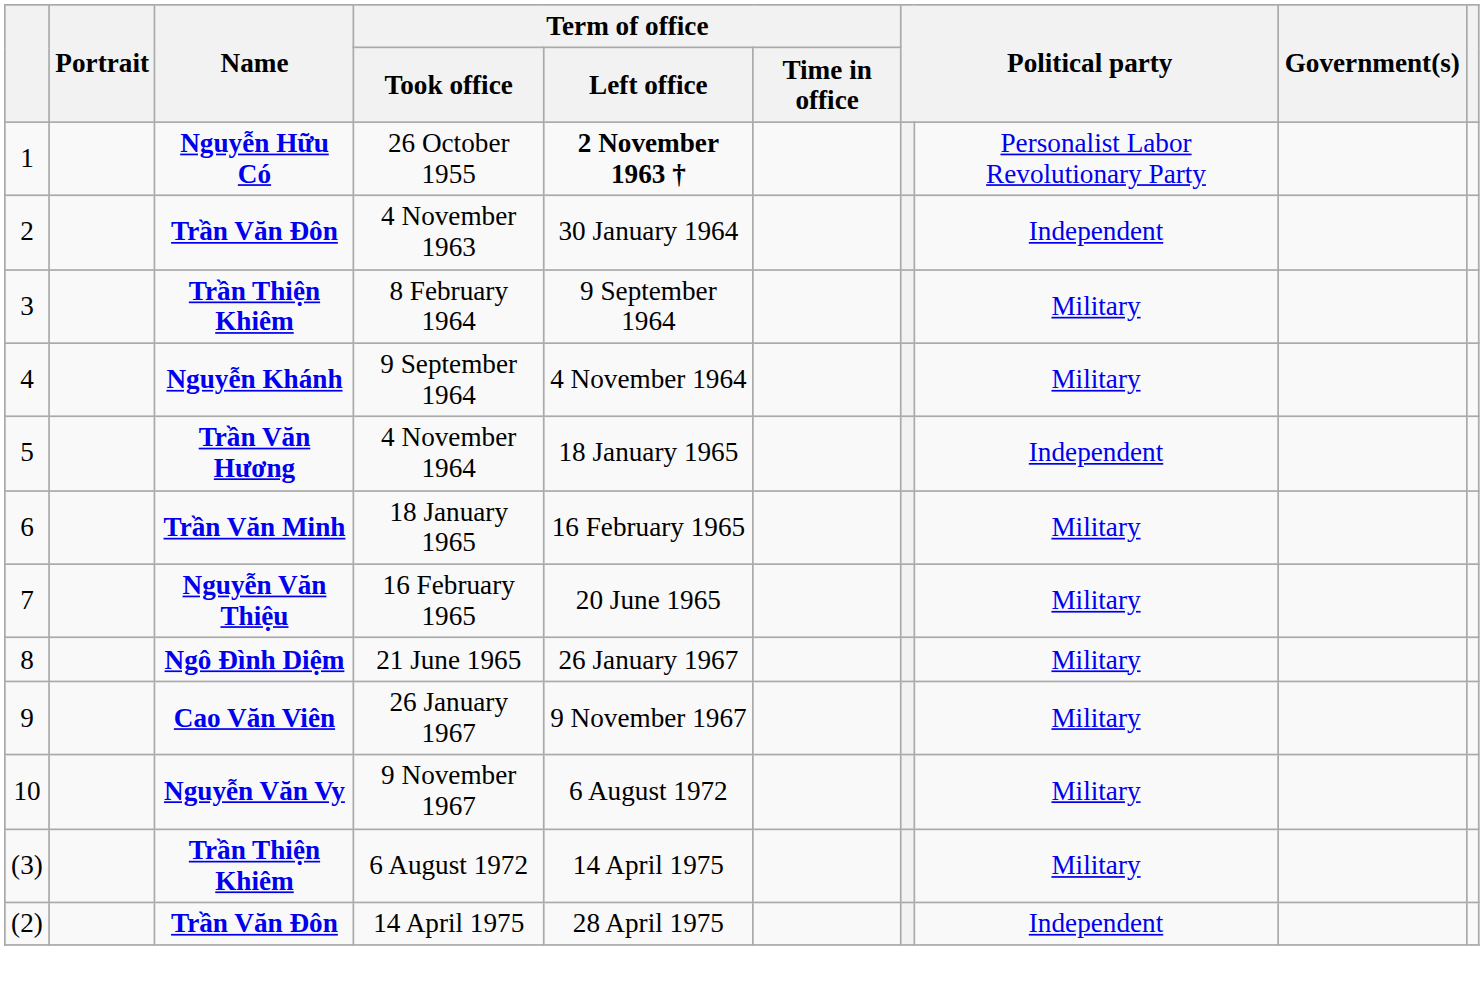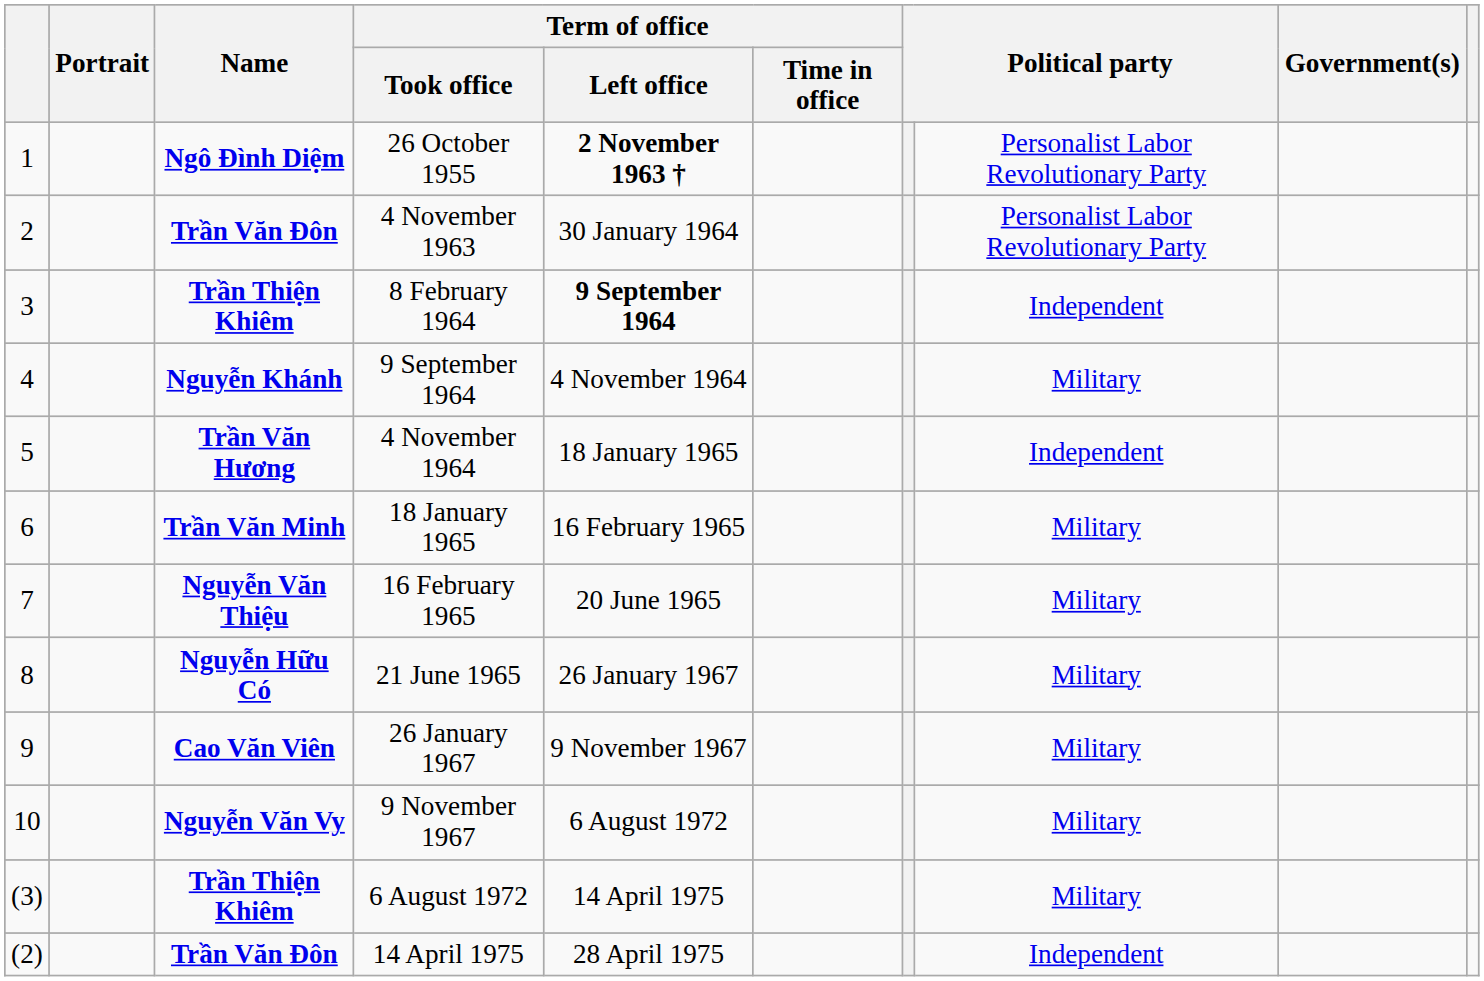(254, 158) Nguyễn Hữu Có -> (254, 158) Ngô Đình Diệm
(1096, 231) Independent -> (1096, 231) Personalist Labor Revolutionary Party
(648, 305) normal -> (648, 305) bold
(1096, 305) Military -> (1096, 305) Independent
(254, 659) Ngô Đình Diệm -> (254, 674) Nguyễn Hữu Có
